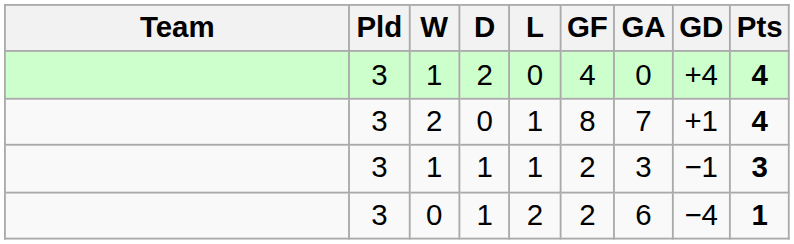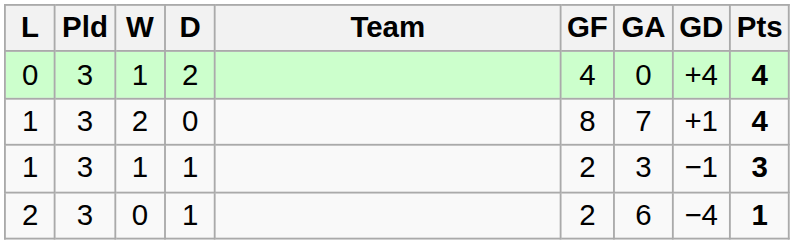columns swapped: (177, 27) <-> (535, 27)
